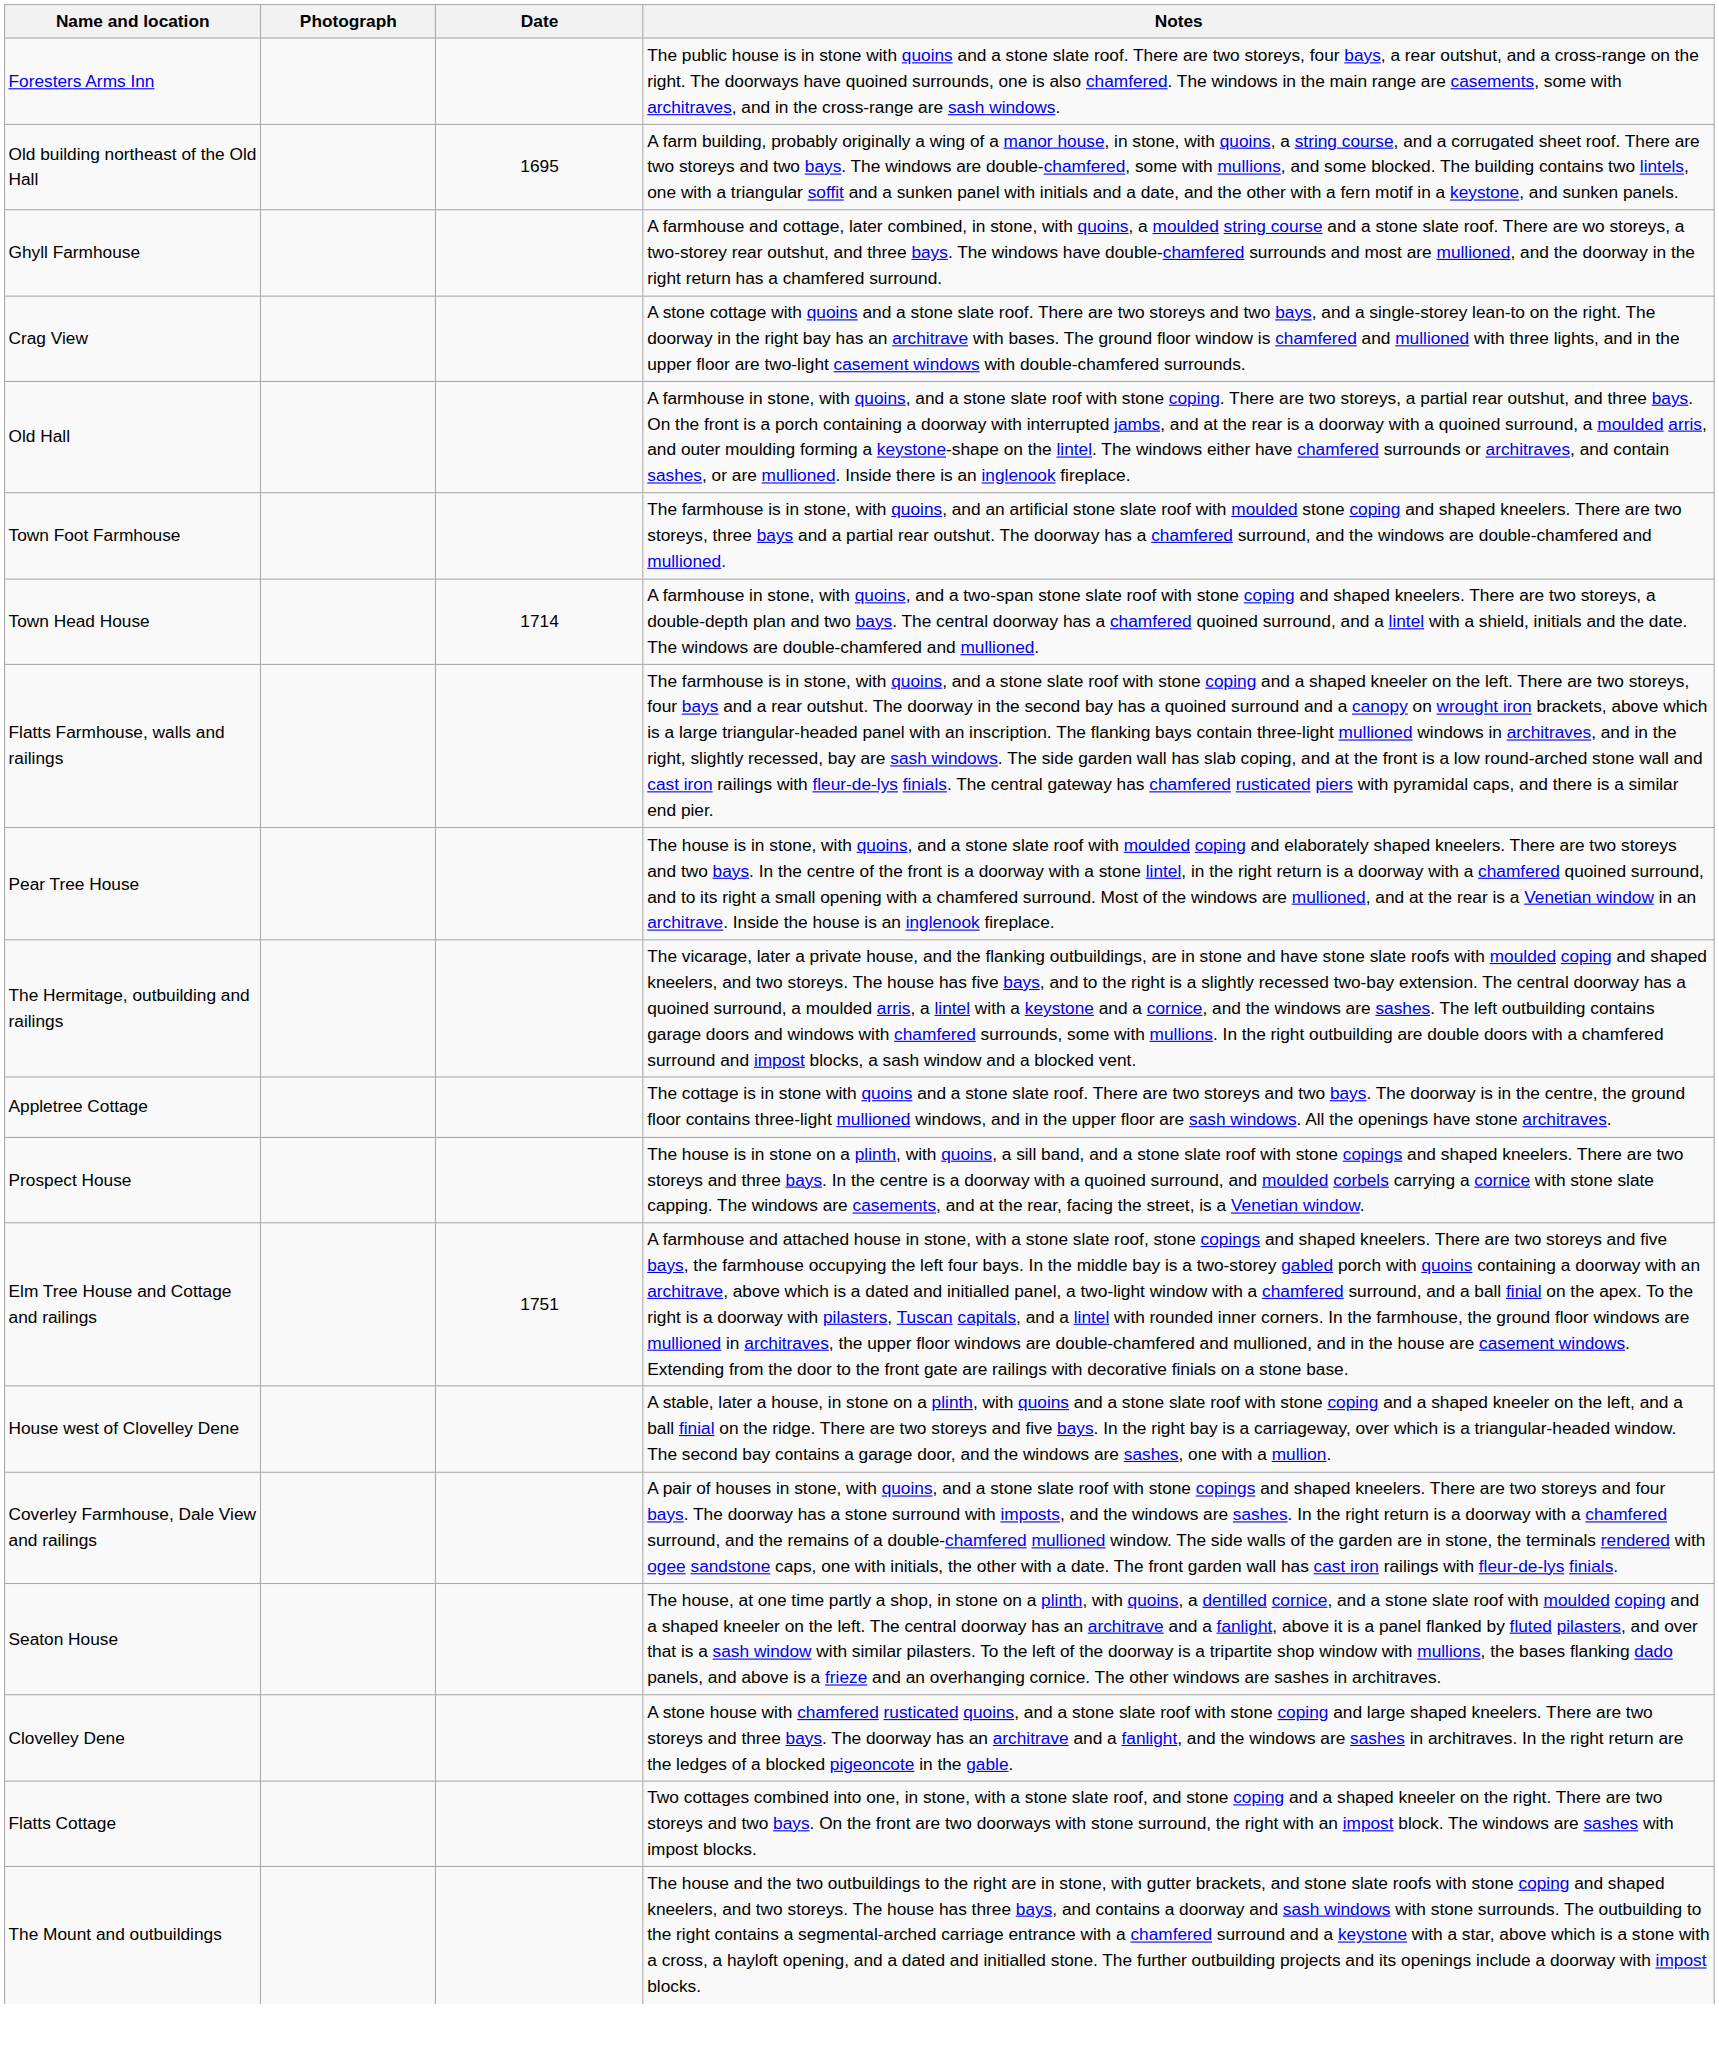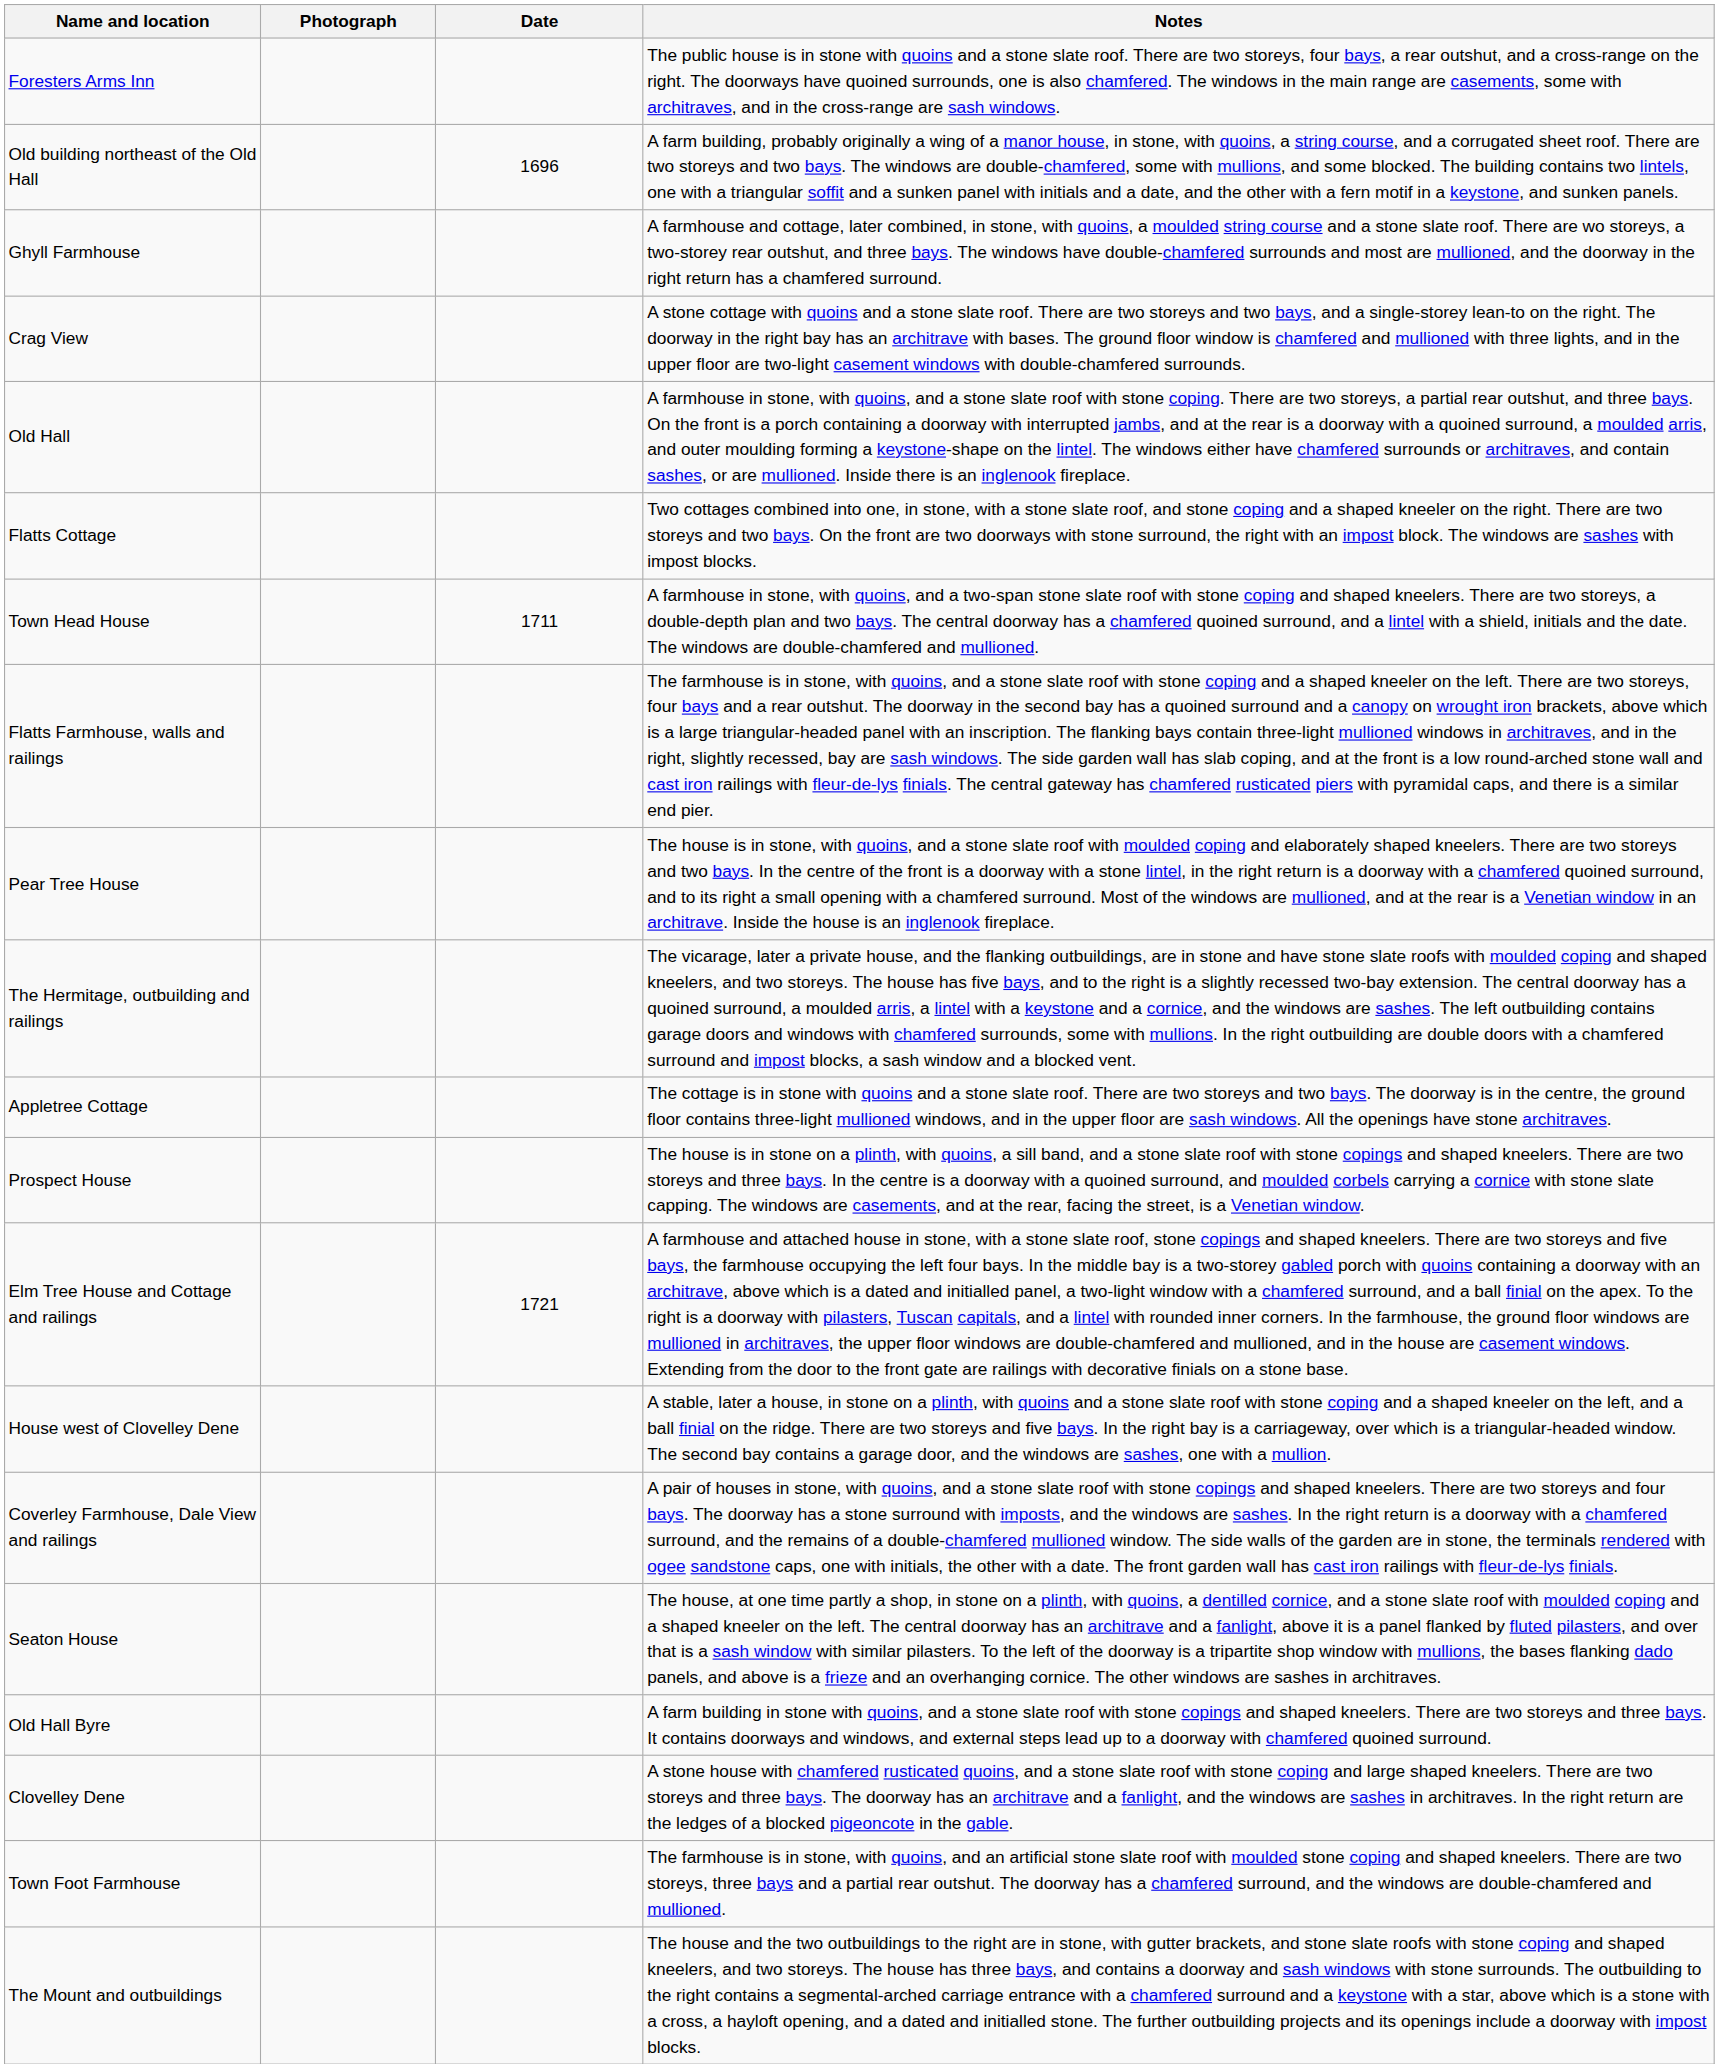(540, 166) 1695 -> (540, 166) 1696
rows swapped: (94, 535) <-> (62, 1823)
(540, 621) 1714 -> (540, 621) 1711
(540, 1304) 1751 -> (540, 1304) 1721
+ row: (59, 1725)
